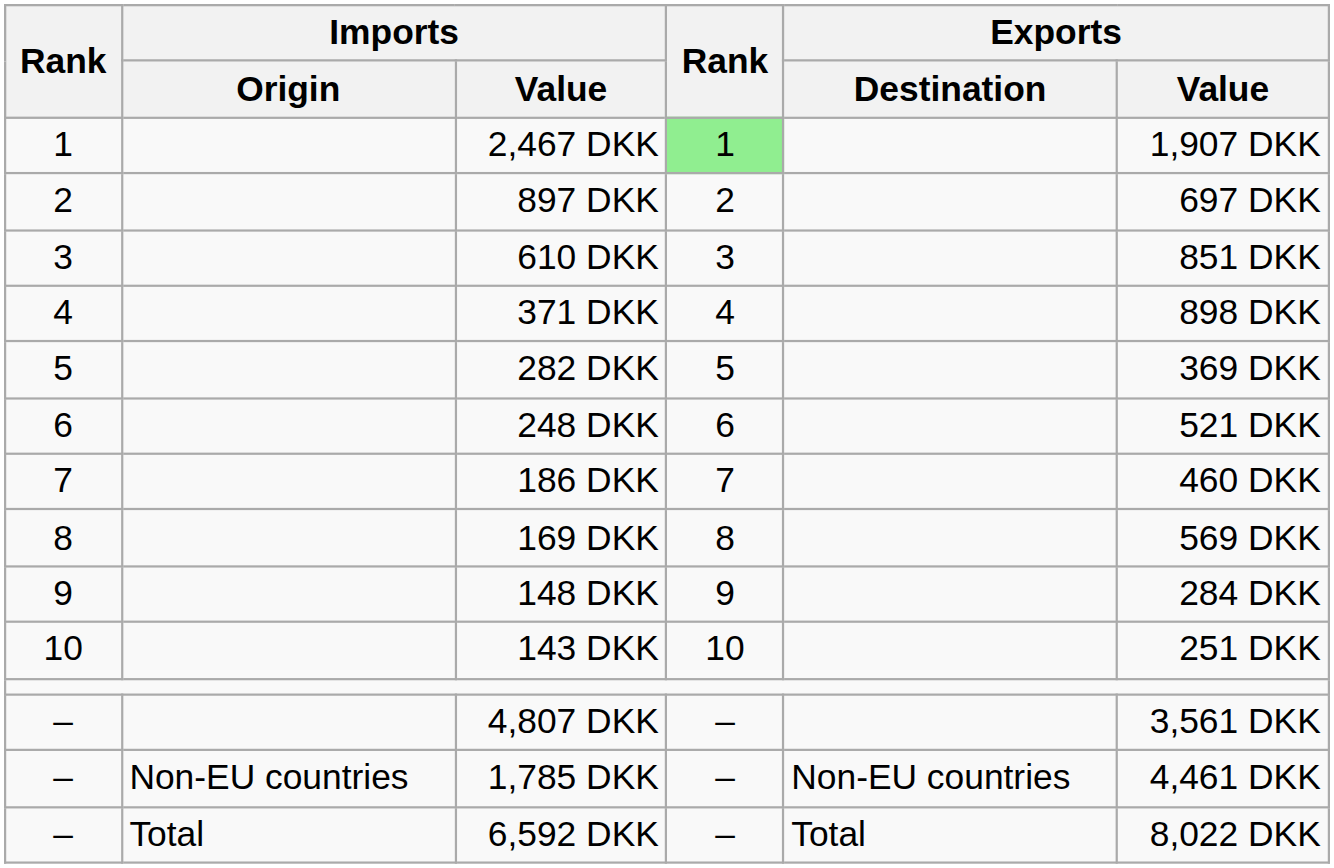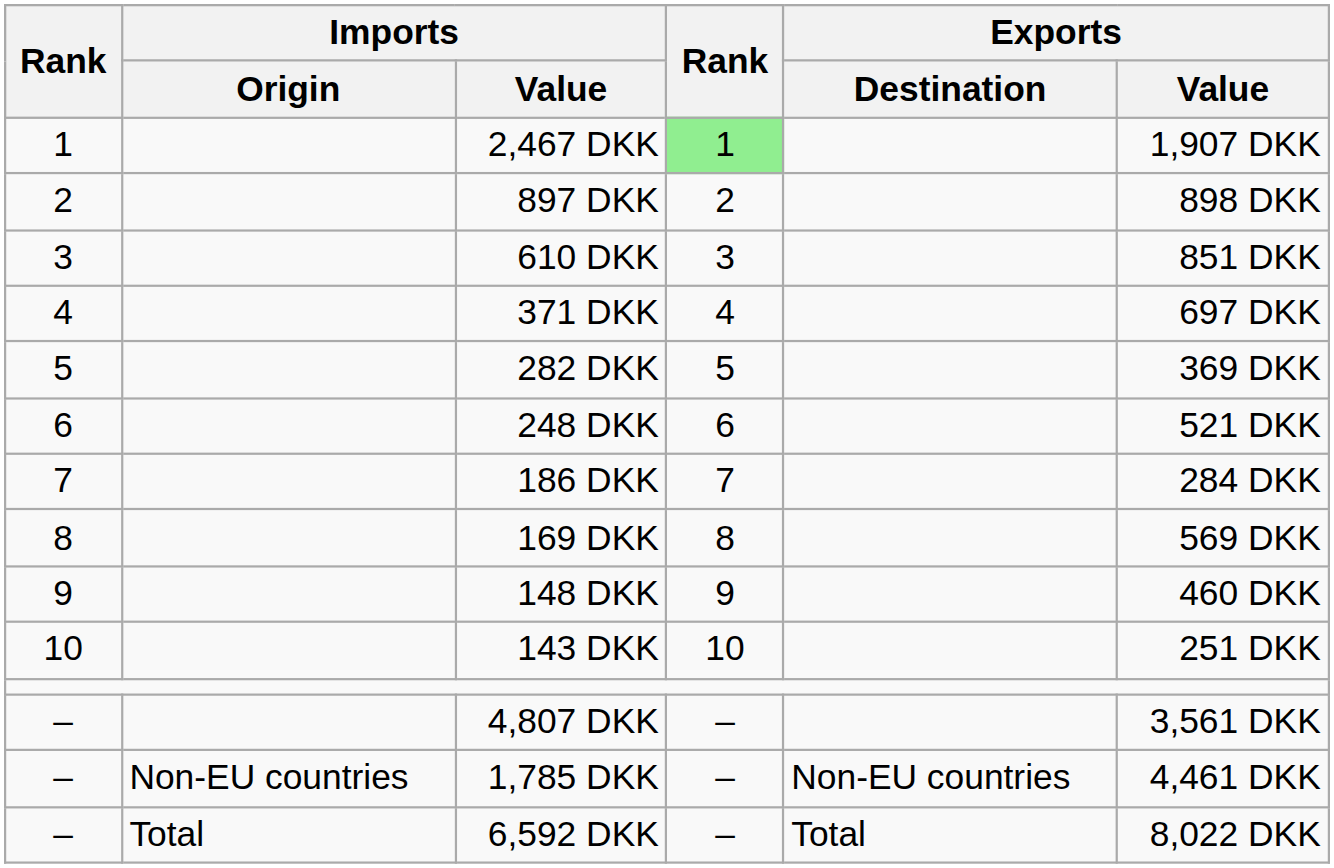(1250, 200) 697 DKK -> (1250, 200) 898 DKK
(1250, 312) 898 DKK -> (1250, 312) 697 DKK
(1250, 481) 460 DKK -> (1250, 481) 284 DKK
(1250, 593) 284 DKK -> (1250, 593) 460 DKK
